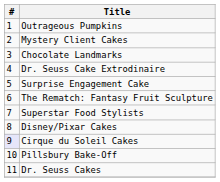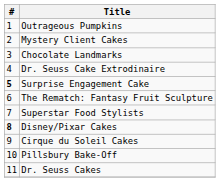(9, 84) normal -> (9, 84) bold
(9, 127) normal -> (9, 127) bold
(9, 141) lavender background -> (9, 141) no background
